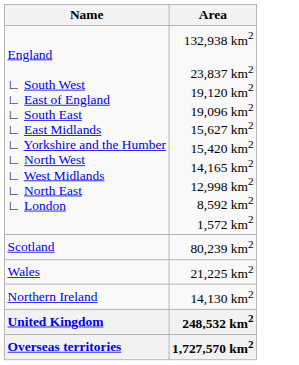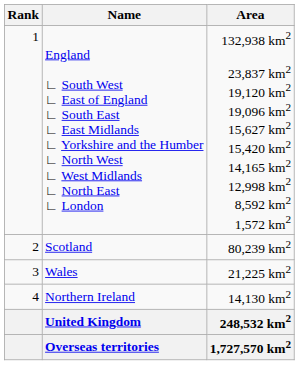+ column: (23, 15)
